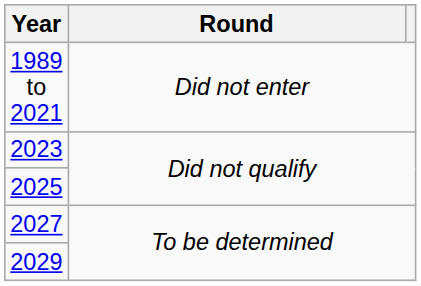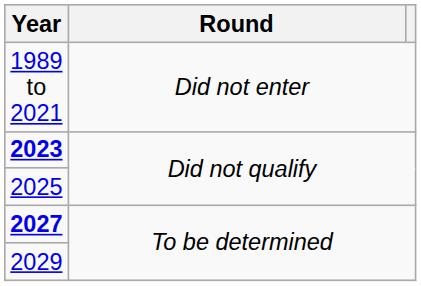(36, 150) normal -> (36, 150) bold
(36, 224) normal -> (36, 224) bold
